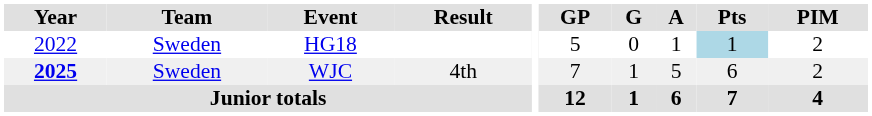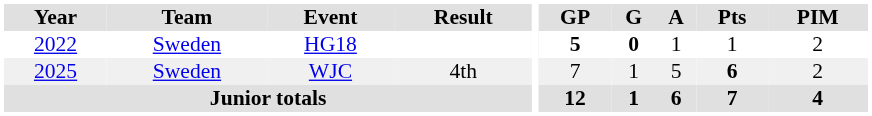(575, 44) normal -> (575, 44) bold
(634, 44) normal -> (634, 44) bold
(732, 44) lightblue background -> (732, 44) no background
(56, 71) bold -> (56, 71) normal
(732, 71) normal -> (732, 71) bold
